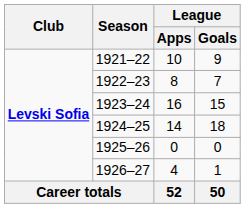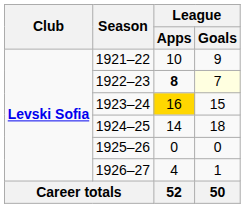(174, 82) normal -> (174, 82) bold
(218, 82) no background -> (218, 82) lightyellow background
(174, 104) no background -> (174, 104) gold background
